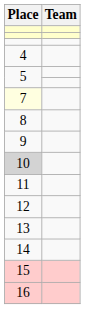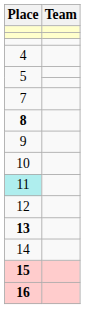(23, 98) lightyellow background -> (23, 98) no background
(23, 120) normal -> (23, 120) bold
(23, 163) lightgrey background -> (23, 163) no background
(23, 185) no background -> (23, 185) paleturquoise background
(23, 228) normal -> (23, 228) bold
(23, 271) normal -> (23, 271) bold
(23, 292) normal -> (23, 292) bold
